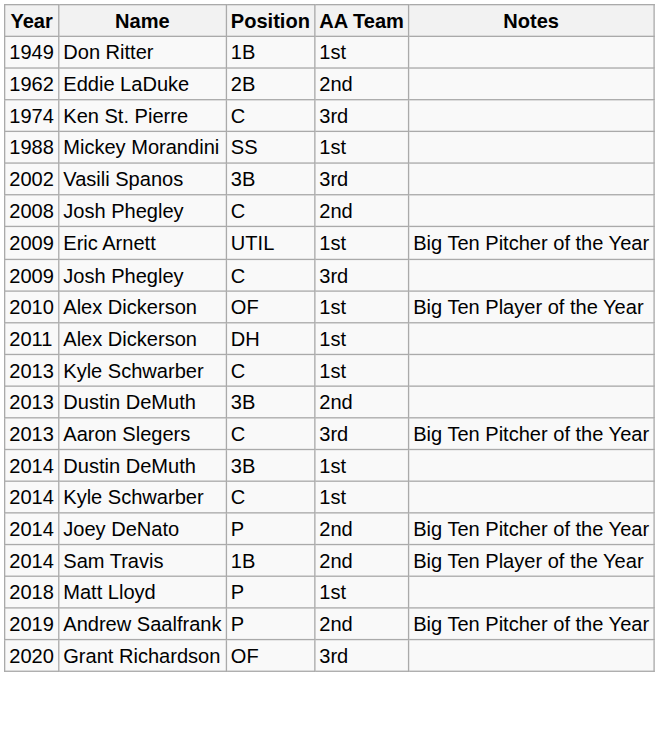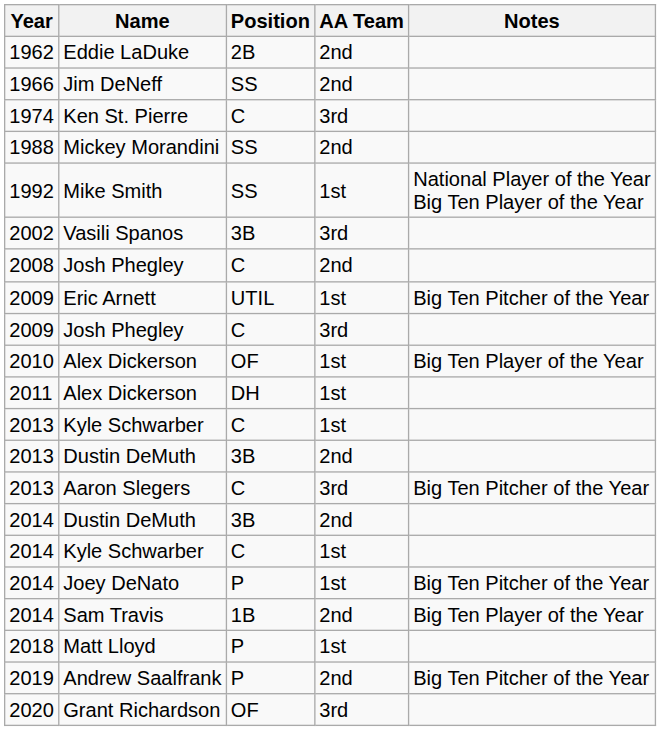- row: (32, 52)
+ row: (32, 84)
(333, 148) 1st -> (336, 148) 2nd
+ row: (32, 191)
(333, 465) 1st -> (336, 520) 2nd
(336, 529) 2nd -> (333, 583) 1st
